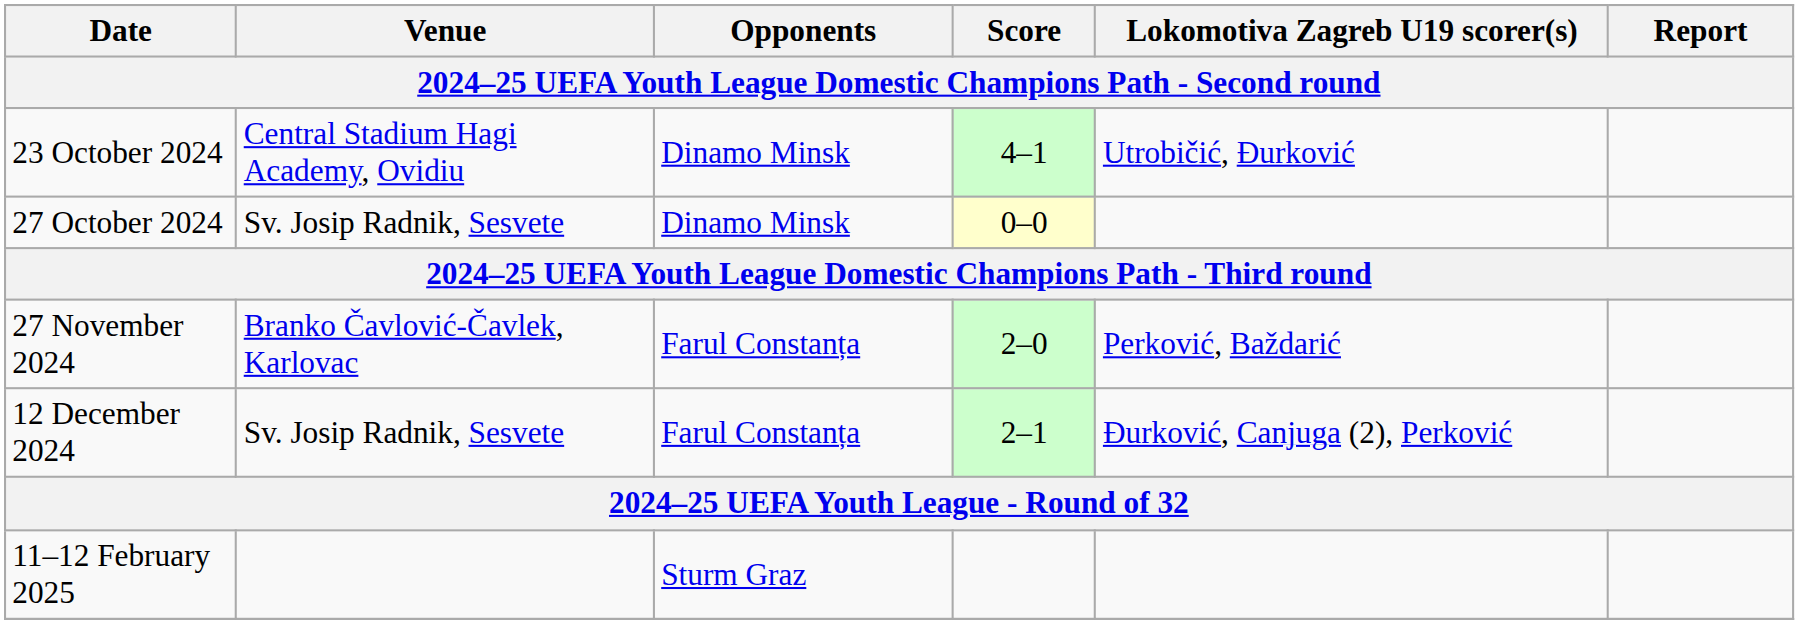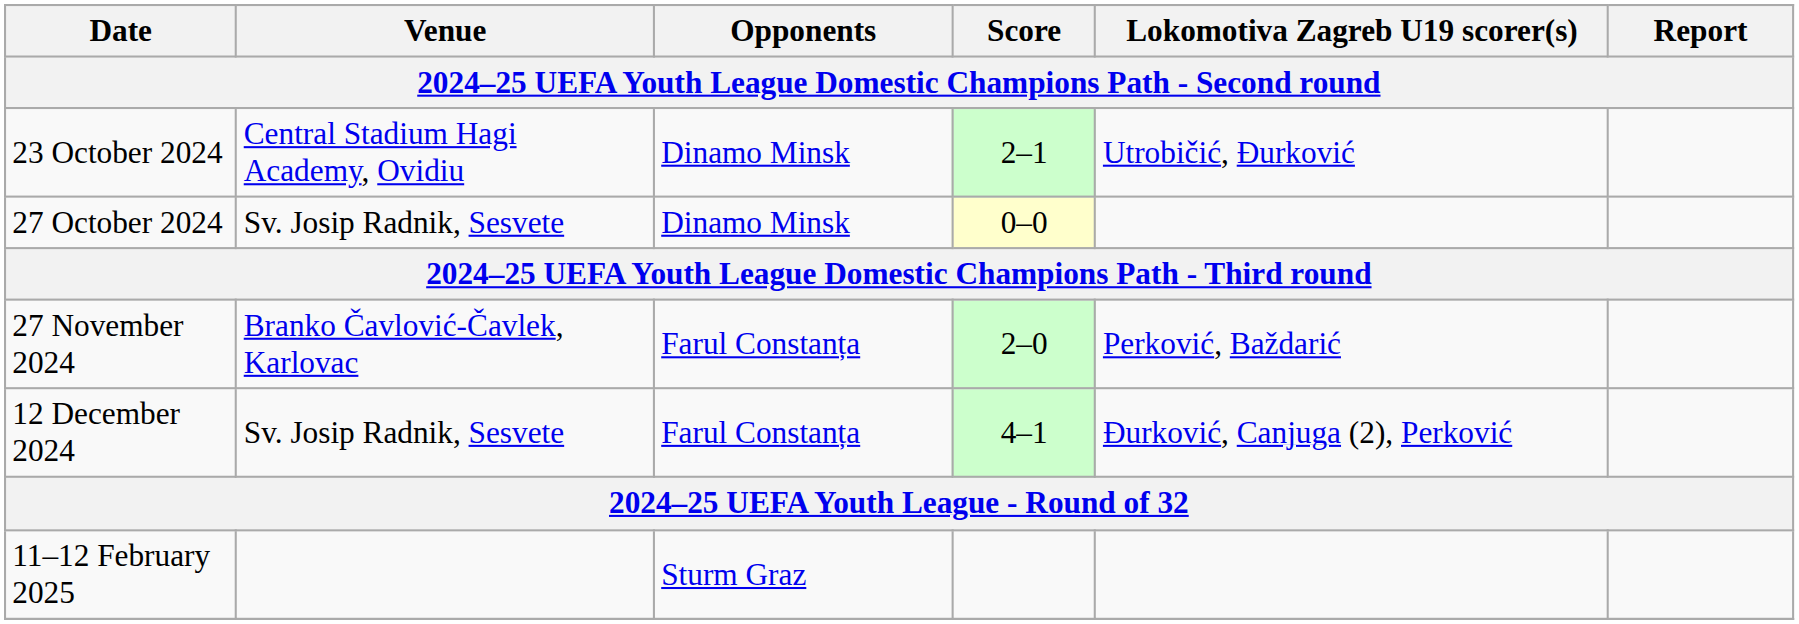(1024, 152) 4–1 -> (1024, 152) 2–1
(1024, 432) 2–1 -> (1024, 432) 4–1
